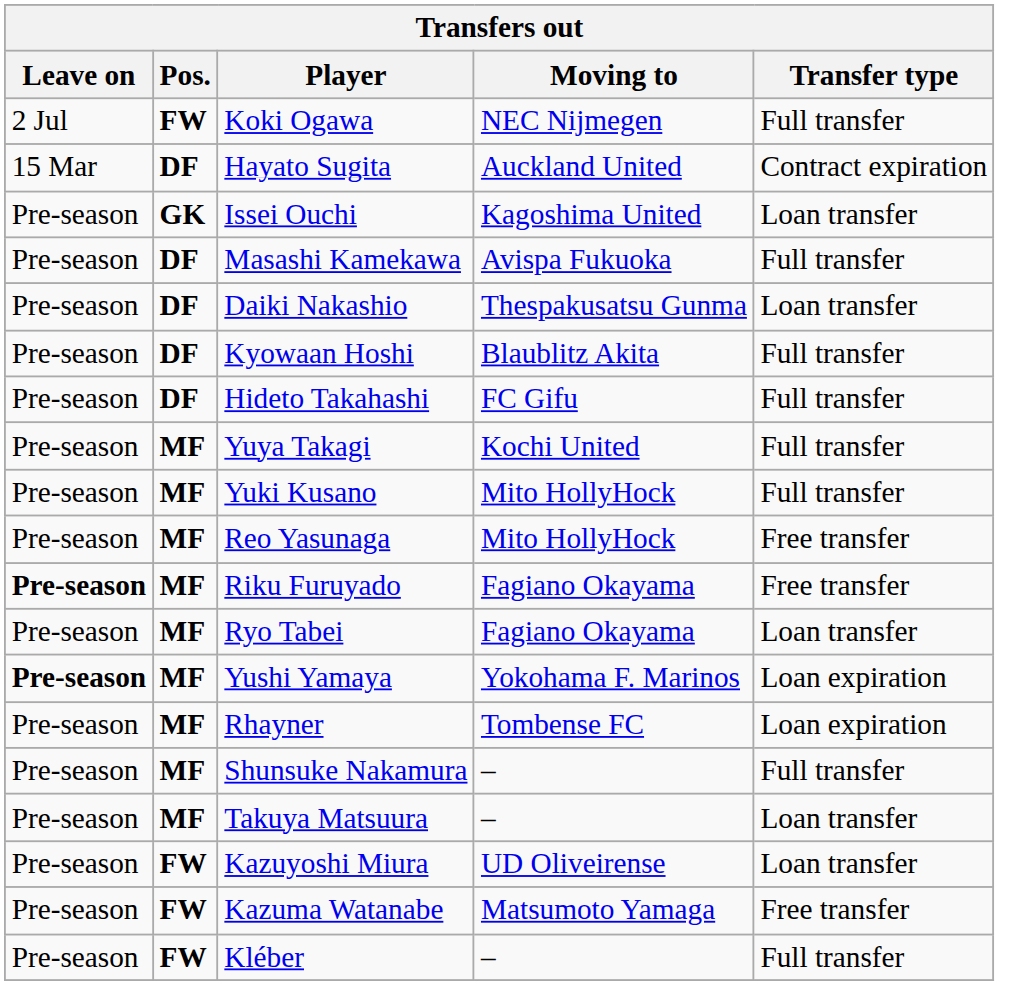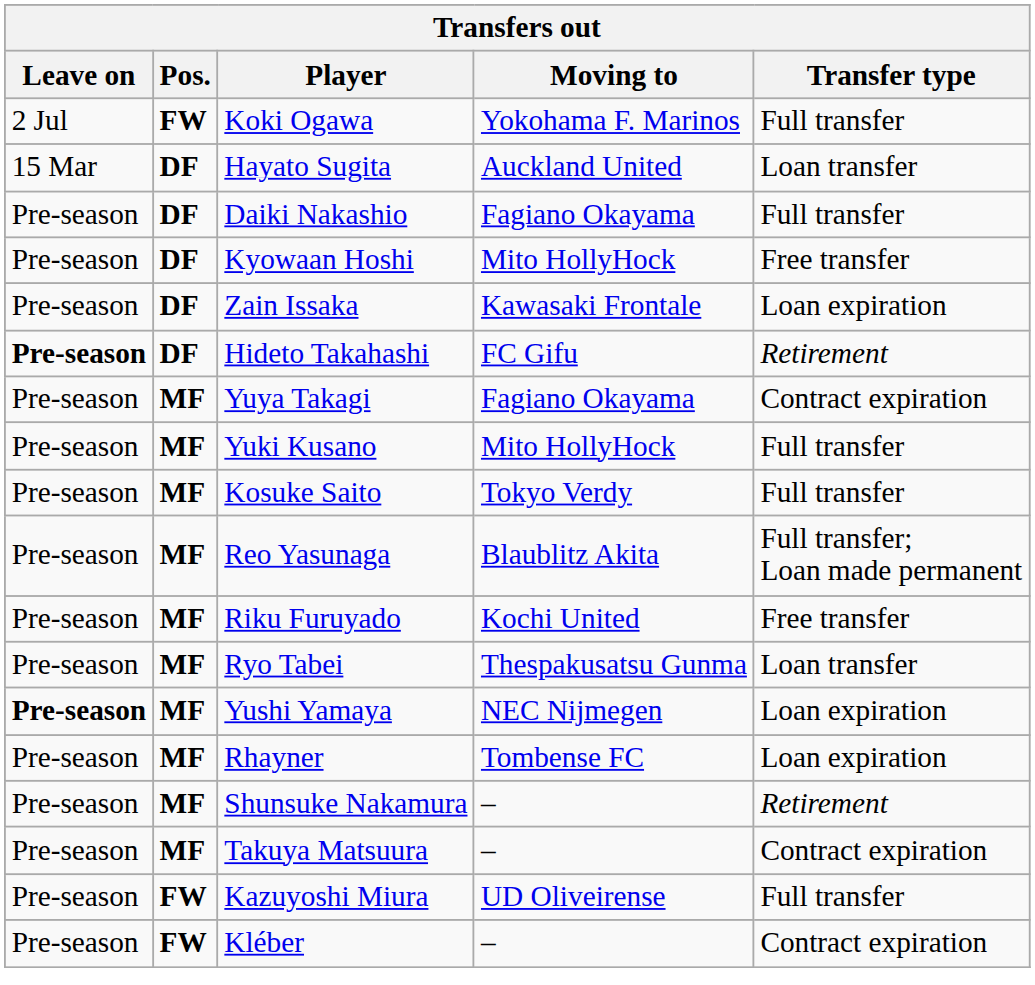(572, 120) NEC Nijmegen -> (610, 120) Yokohama F. Marinos
(874, 167) Contract expiration -> (839, 167) Loan transfer
- row: (291, 213)
- row: (343, 259)
(614, 306) Thespakusatsu Gunma -> (588, 213) Fagiano Okayama
(839, 306) Loan transfer -> (832, 213) Full transfer
(570, 352) Blaublitz Akita -> (578, 259) Mito HollyHock
(832, 352) Full transfer -> (835, 259) Free transfer
+ row: (291, 306)
(75, 399) normal -> (79, 352) bold
(832, 399) Full transfer -> (824, 352) Retirement
(560, 445) Kochi United -> (588, 399) Fagiano Okayama
(832, 445) Full transfer -> (874, 399) Contract expiration
+ row: (303, 492)
(578, 538) Mito HollyHock -> (570, 554) Blaublitz Akita
(835, 538) Free transfer -> (891, 554) Full transfer; Loan made permanent
(79, 584) bold -> (75, 617) normal
(588, 584) Fagiano Okayama -> (560, 617) Kochi United
(588, 631) Fagiano Okayama -> (614, 664) Thespakusatsu Gunma
(610, 677) Yokohama F. Marinos -> (572, 710) NEC Nijmegen
(832, 770) Full transfer -> (824, 803) Retirement
(839, 817) Loan transfer -> (874, 850) Contract expiration
(839, 863) Loan transfer -> (832, 896) Full transfer
- row: (334, 910)
(832, 956) Full transfer -> (874, 942) Contract expiration
